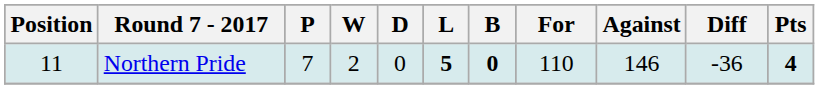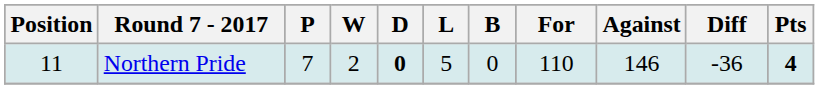(400, 62) normal -> (400, 62) bold
(446, 62) bold -> (446, 62) normal
(493, 62) bold -> (493, 62) normal
